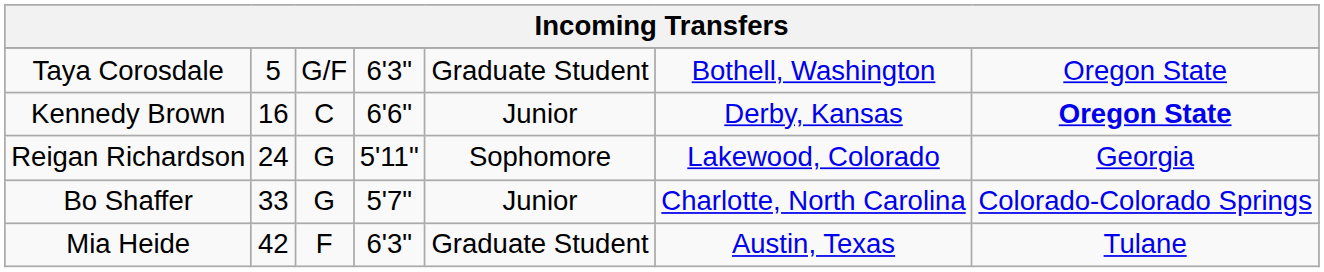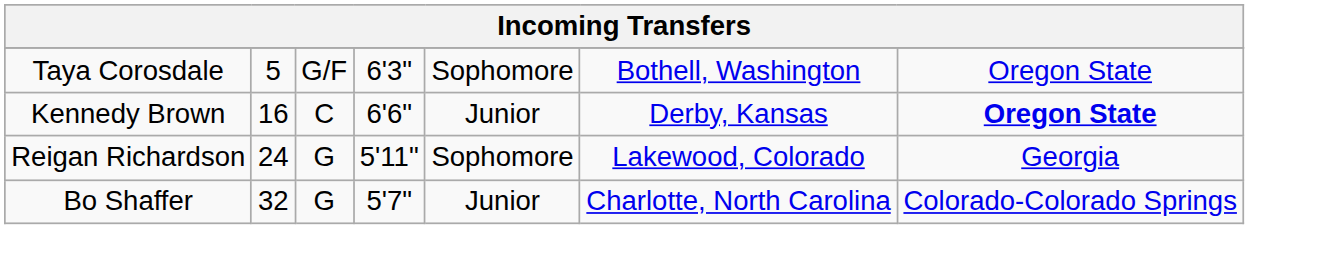(540, 69) Graduate Student -> (503, 69) Sophomore
(273, 200) 33 -> (273, 200) 32
- row: (128, 244)
